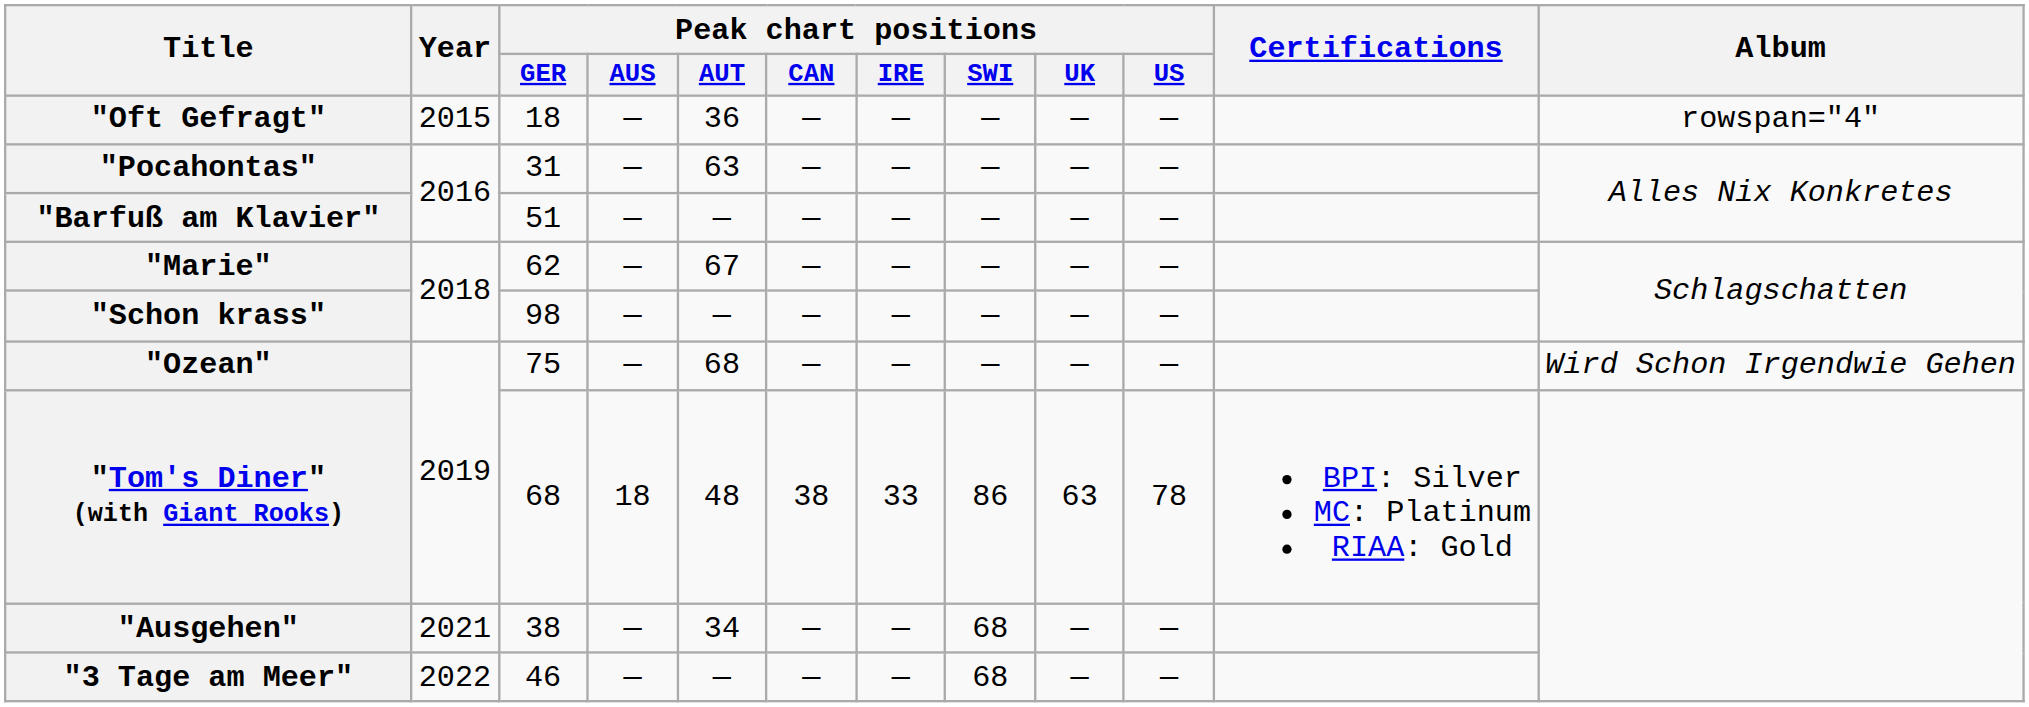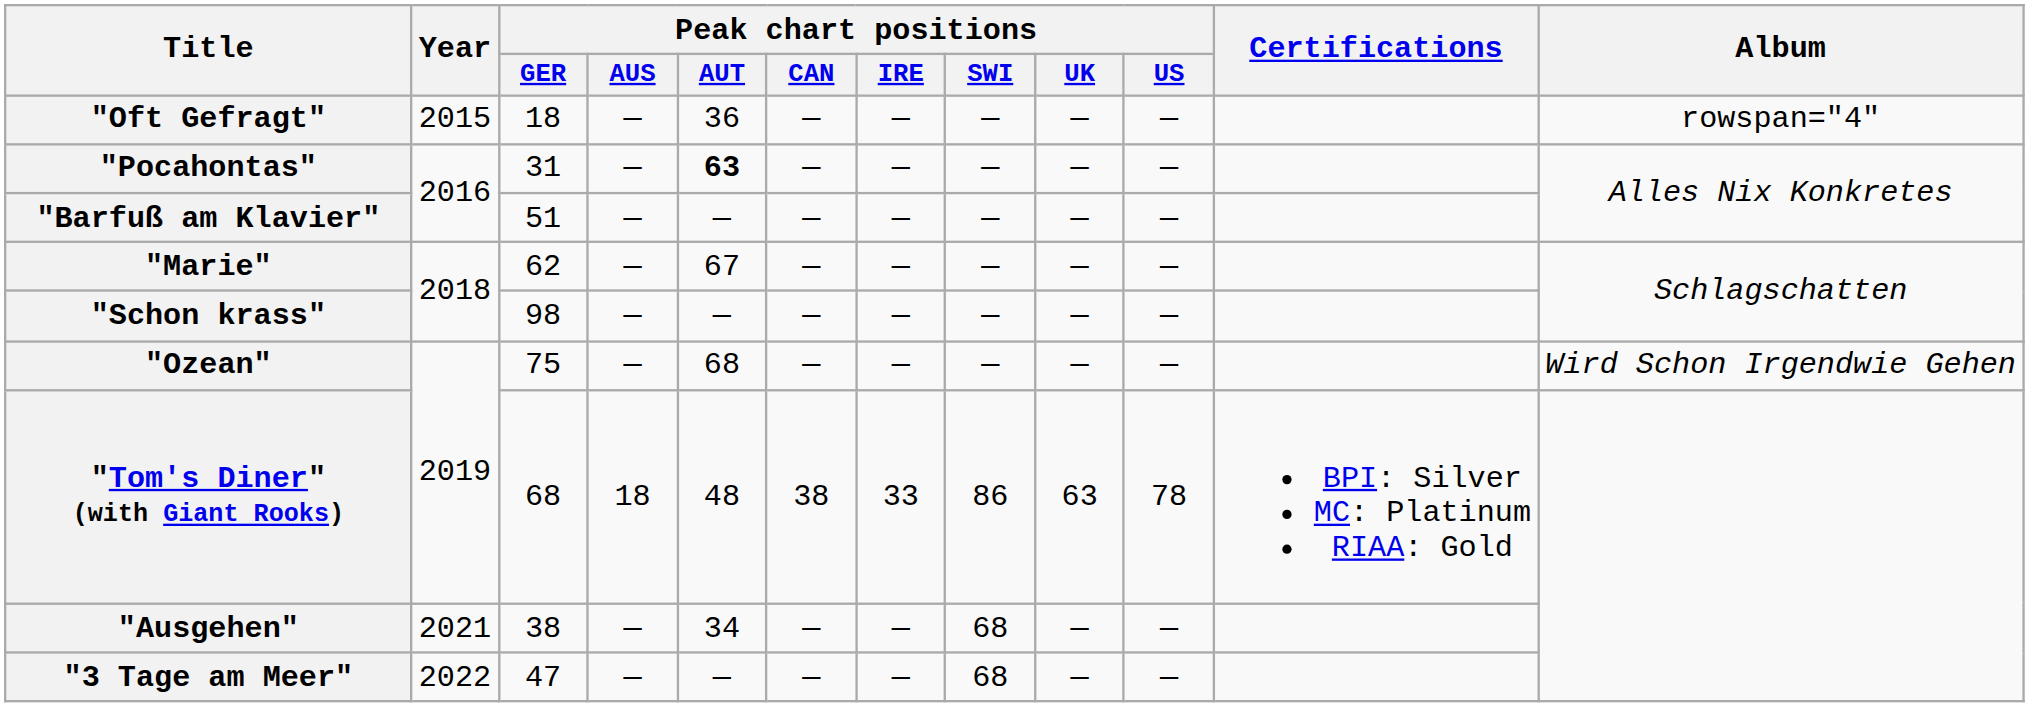(722, 168) normal -> (722, 168) bold
(543, 677) 46 -> (543, 677) 47
